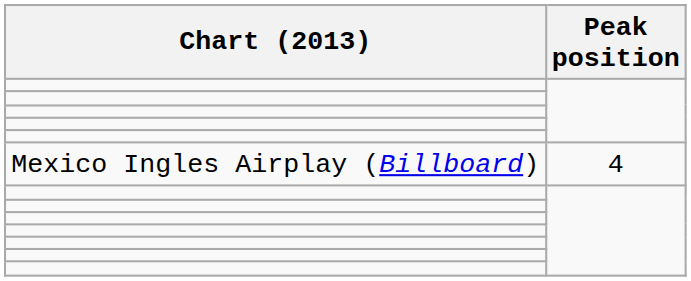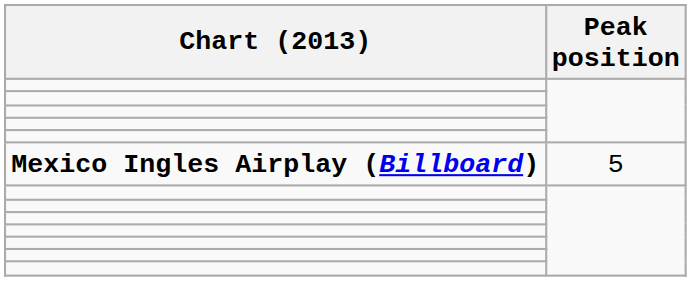(275, 164) normal -> (275, 164) bold
(616, 164) 4 -> (616, 164) 5
